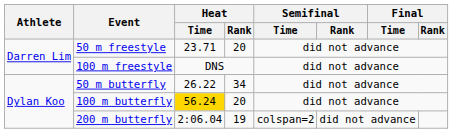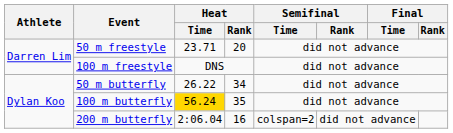(239, 101) 20 -> (239, 101) 35
(239, 119) 19 -> (239, 119) 16
